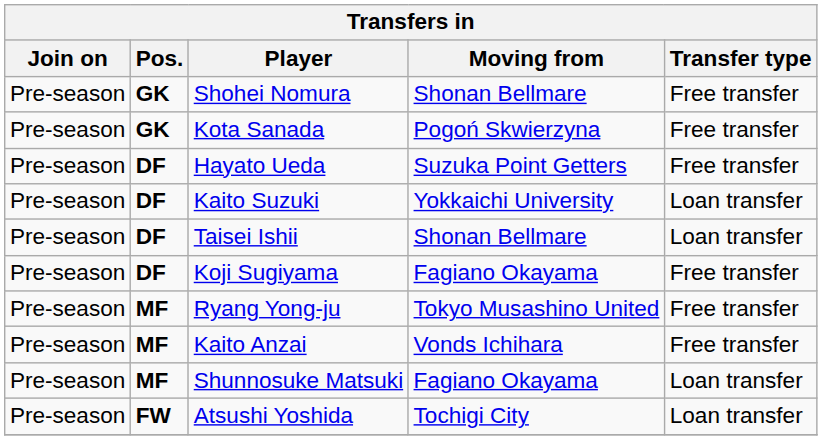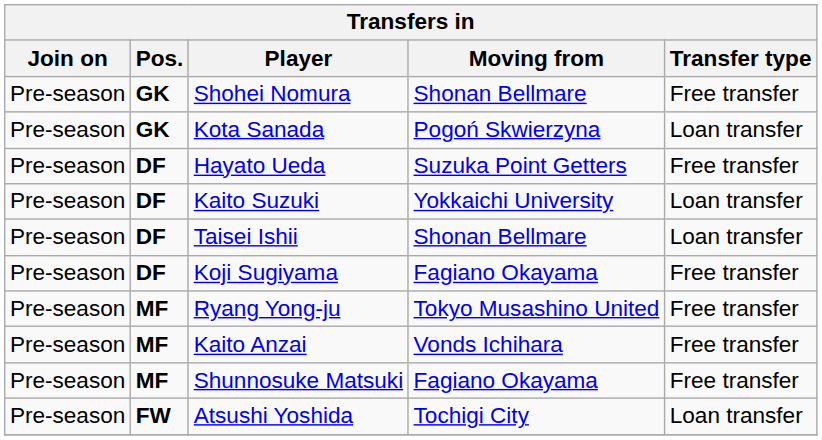(734, 129) Free transfer -> (736, 129) Loan transfer
(736, 380) Loan transfer -> (734, 380) Free transfer
